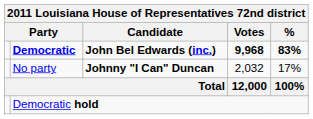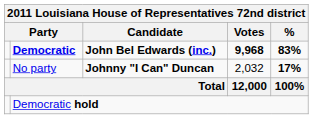(289, 68) normal -> (289, 68) bold
